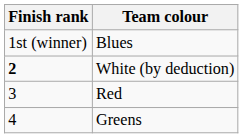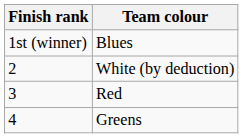(12, 68) bold -> (12, 68) normal
